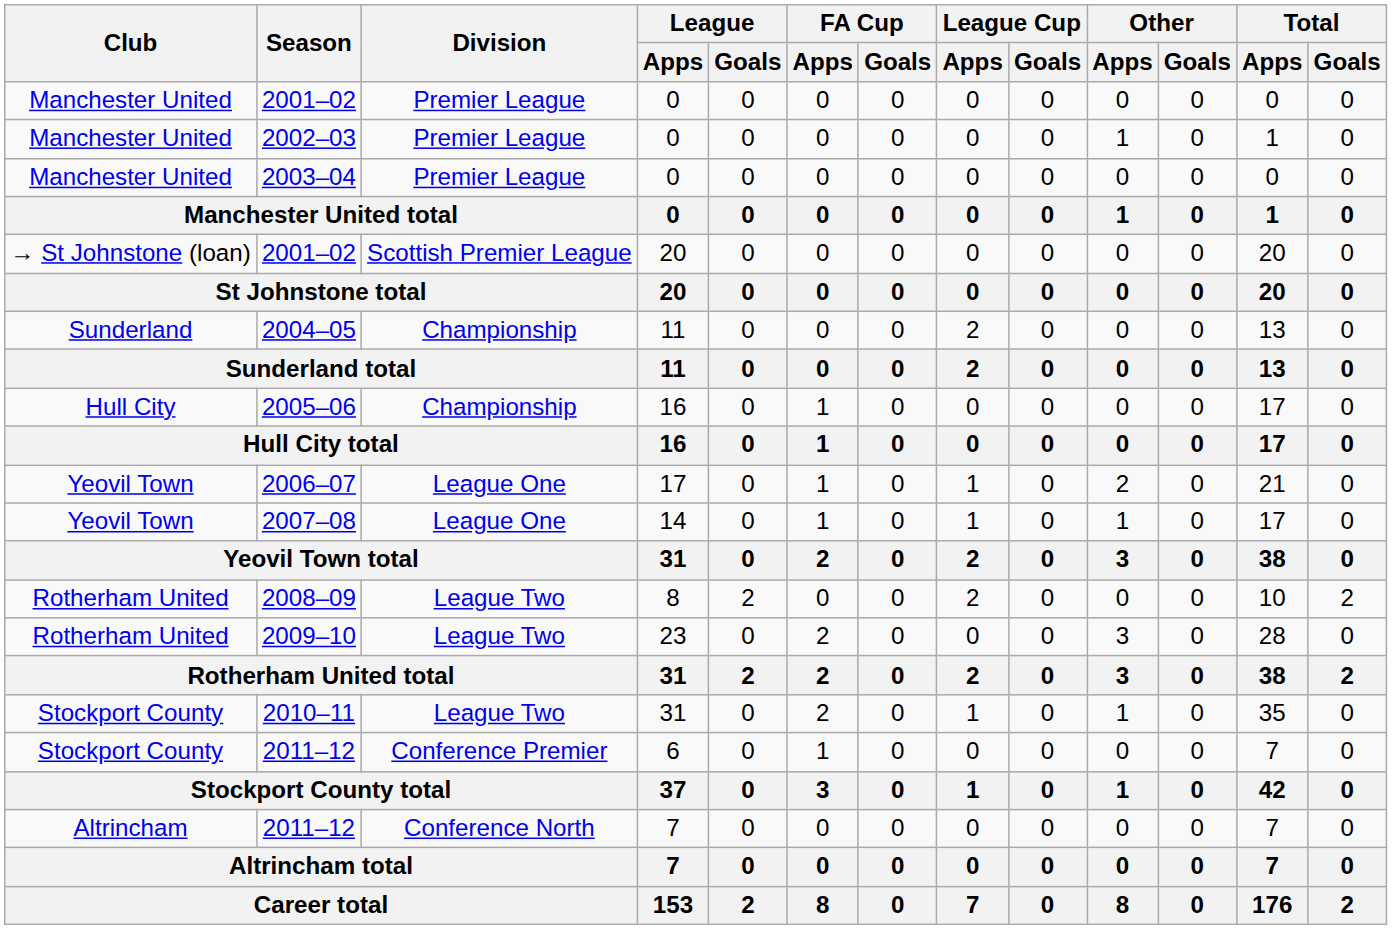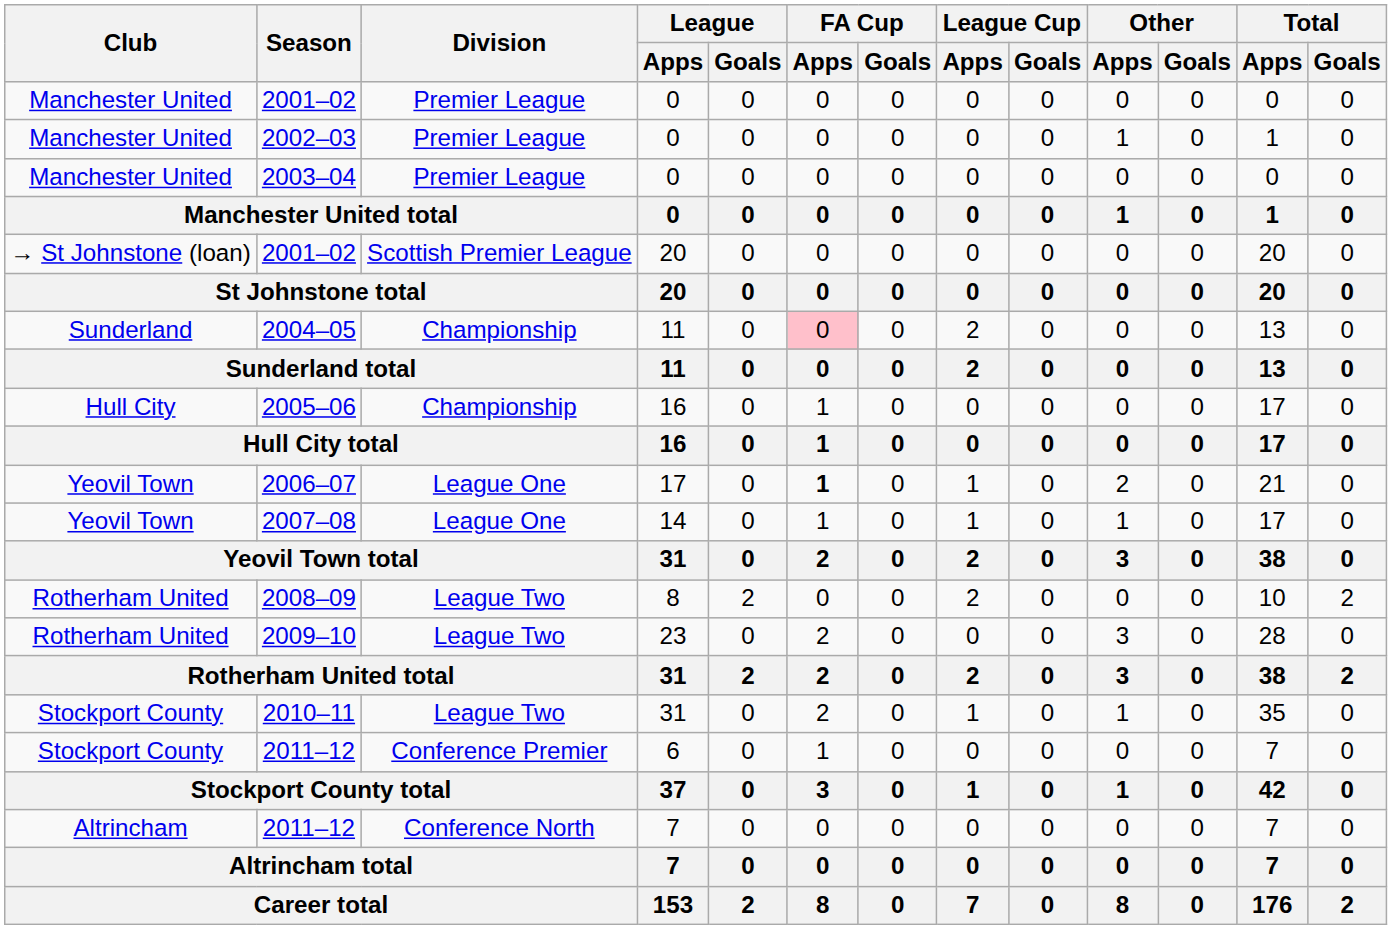(823, 330) no background -> (823, 330) pink background
(823, 483) normal -> (823, 483) bold
